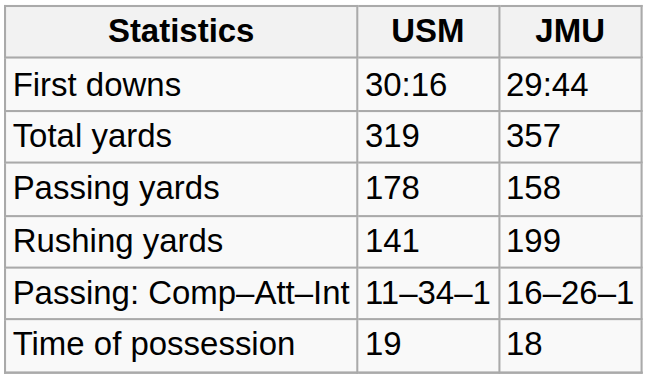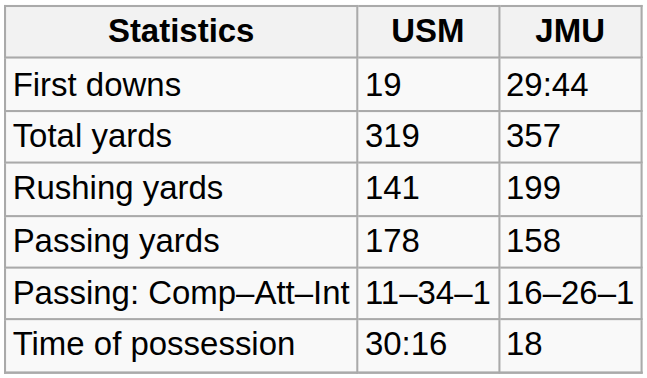(406, 83) 30:16 -> (383, 83) 19
rows swapped: (118, 240) <-> (116, 188)
(383, 345) 19 -> (406, 345) 30:16
